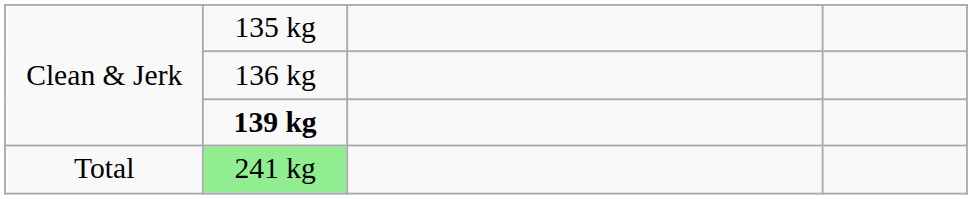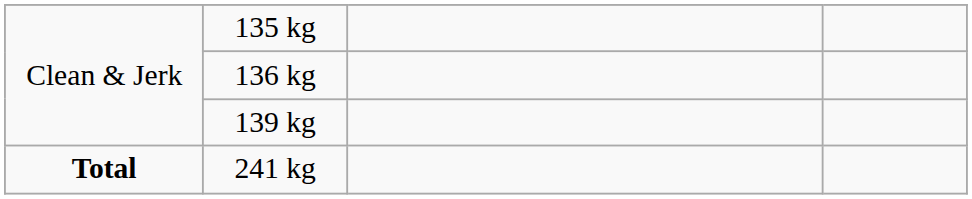(275, 121) bold -> (275, 121) normal
(104, 168) normal -> (104, 168) bold
(275, 168) lightgreen background -> (275, 168) no background
